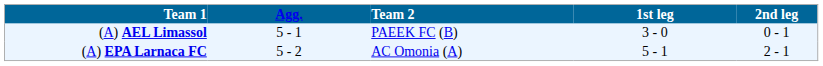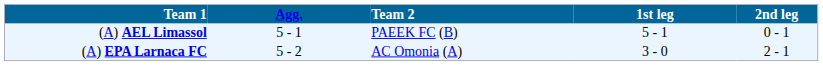(655, 32) 3 - 0 -> (655, 32) 5 - 1
(655, 50) 5 - 1 -> (655, 50) 3 - 0
